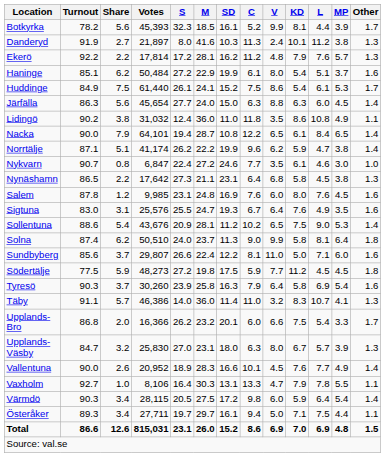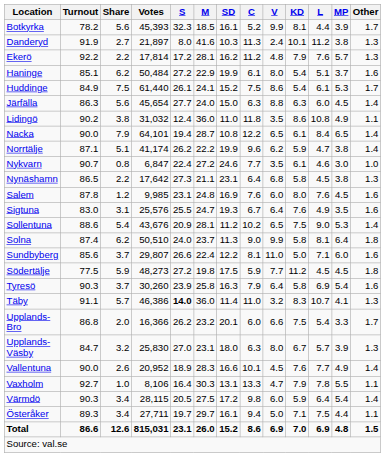(182, 301) normal -> (182, 301) bold
